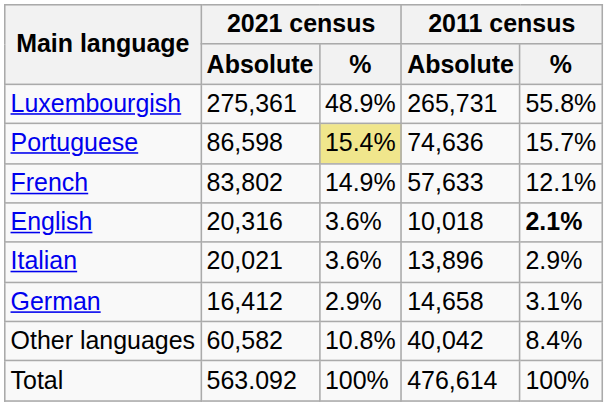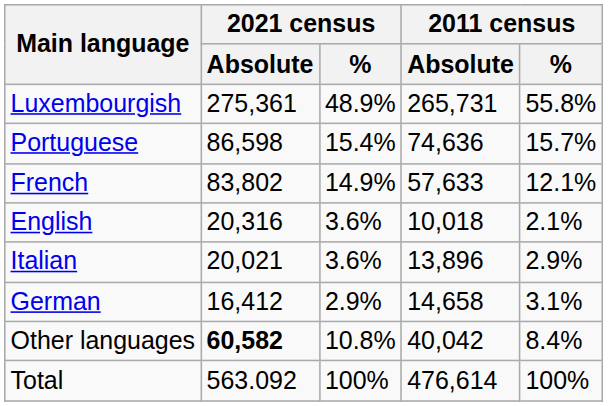(360, 143) khaki background -> (360, 143) no background
(554, 222) bold -> (554, 222) normal
(245, 340) normal -> (245, 340) bold
